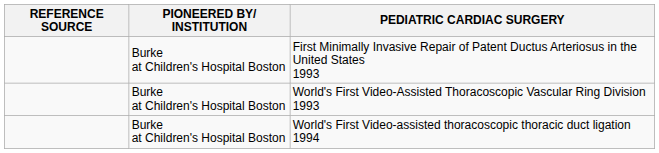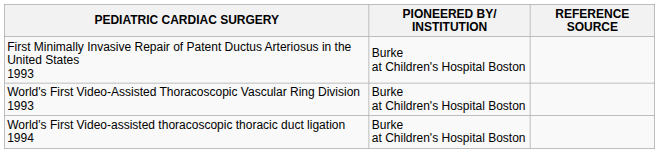columns swapped: (472, 20) <-> (67, 20)
